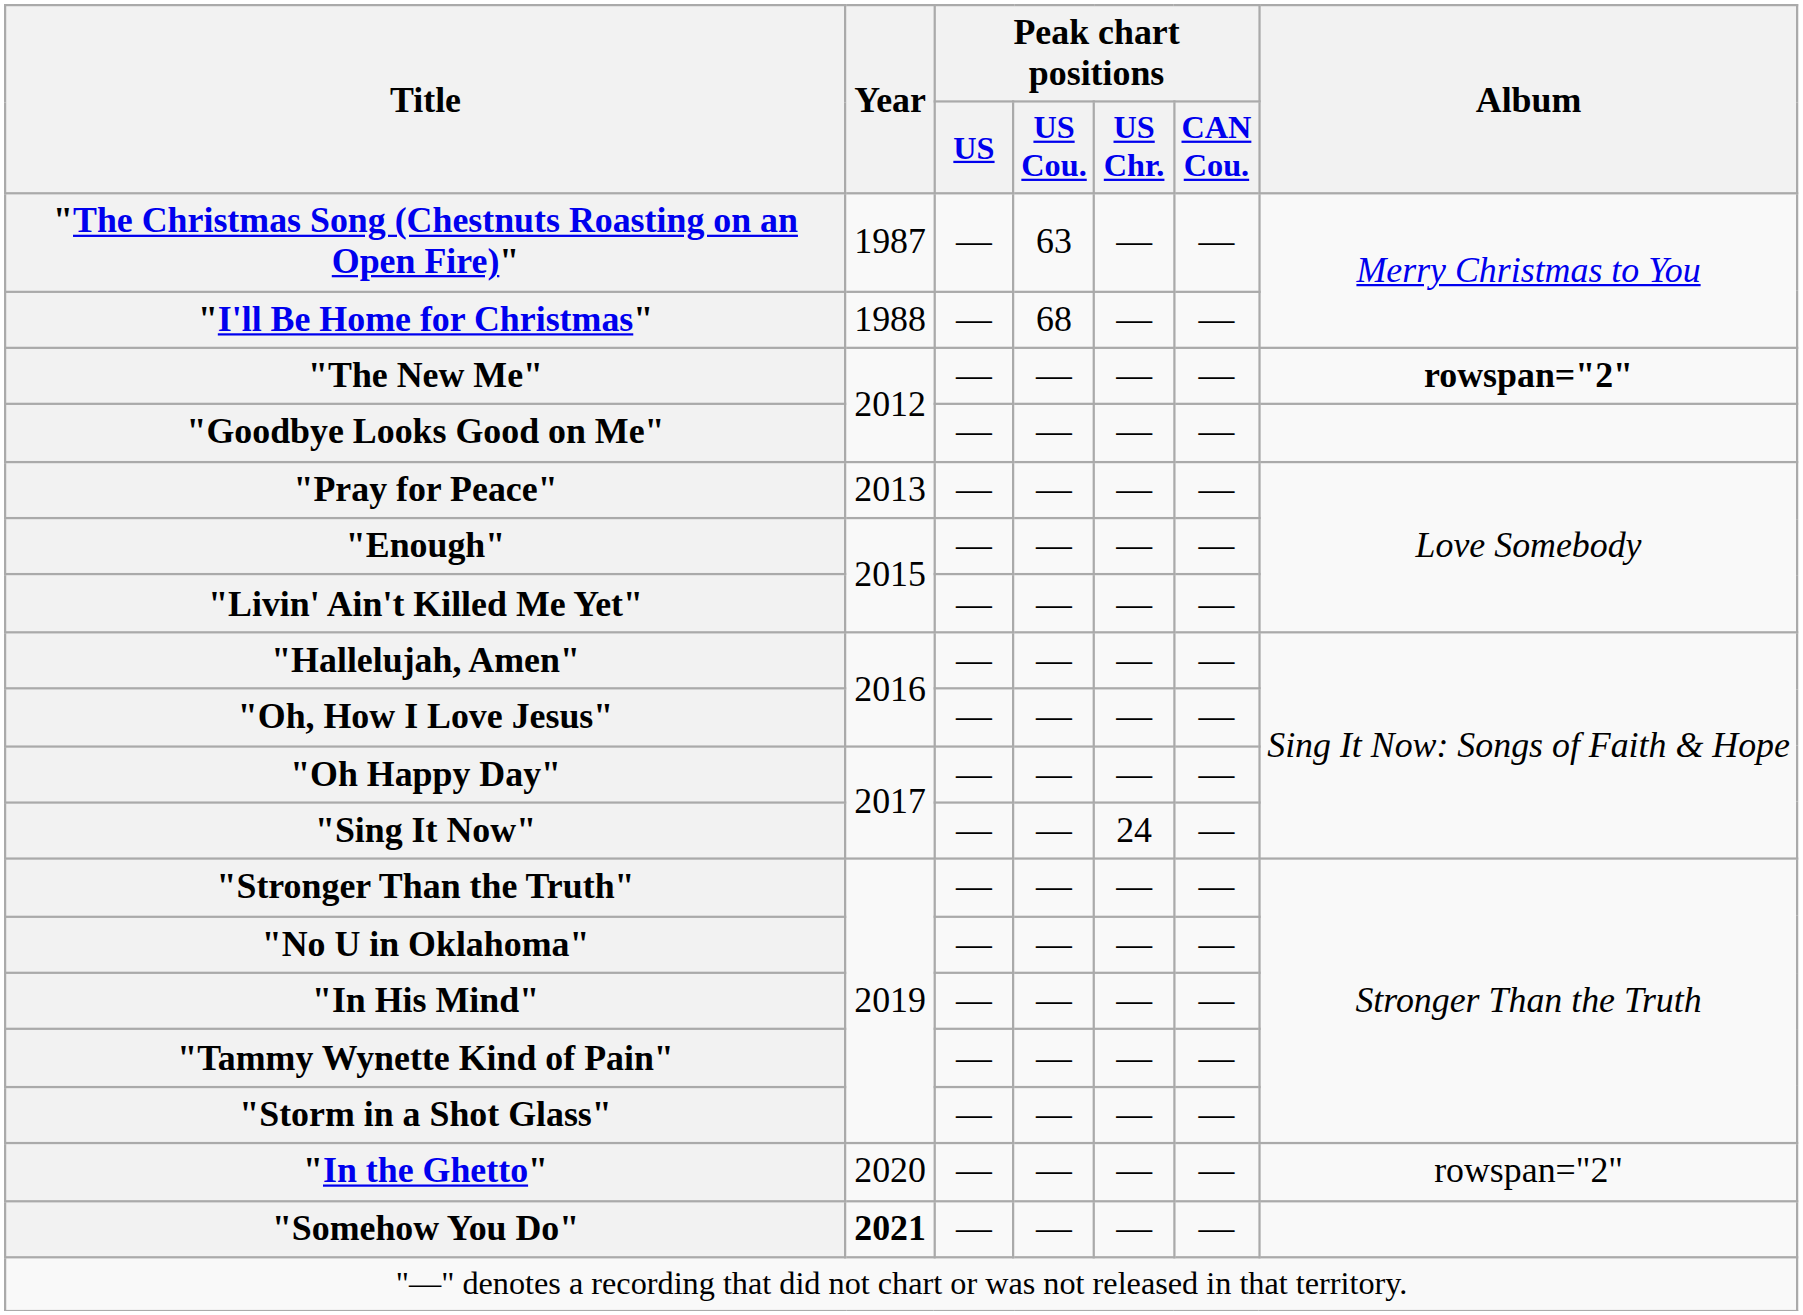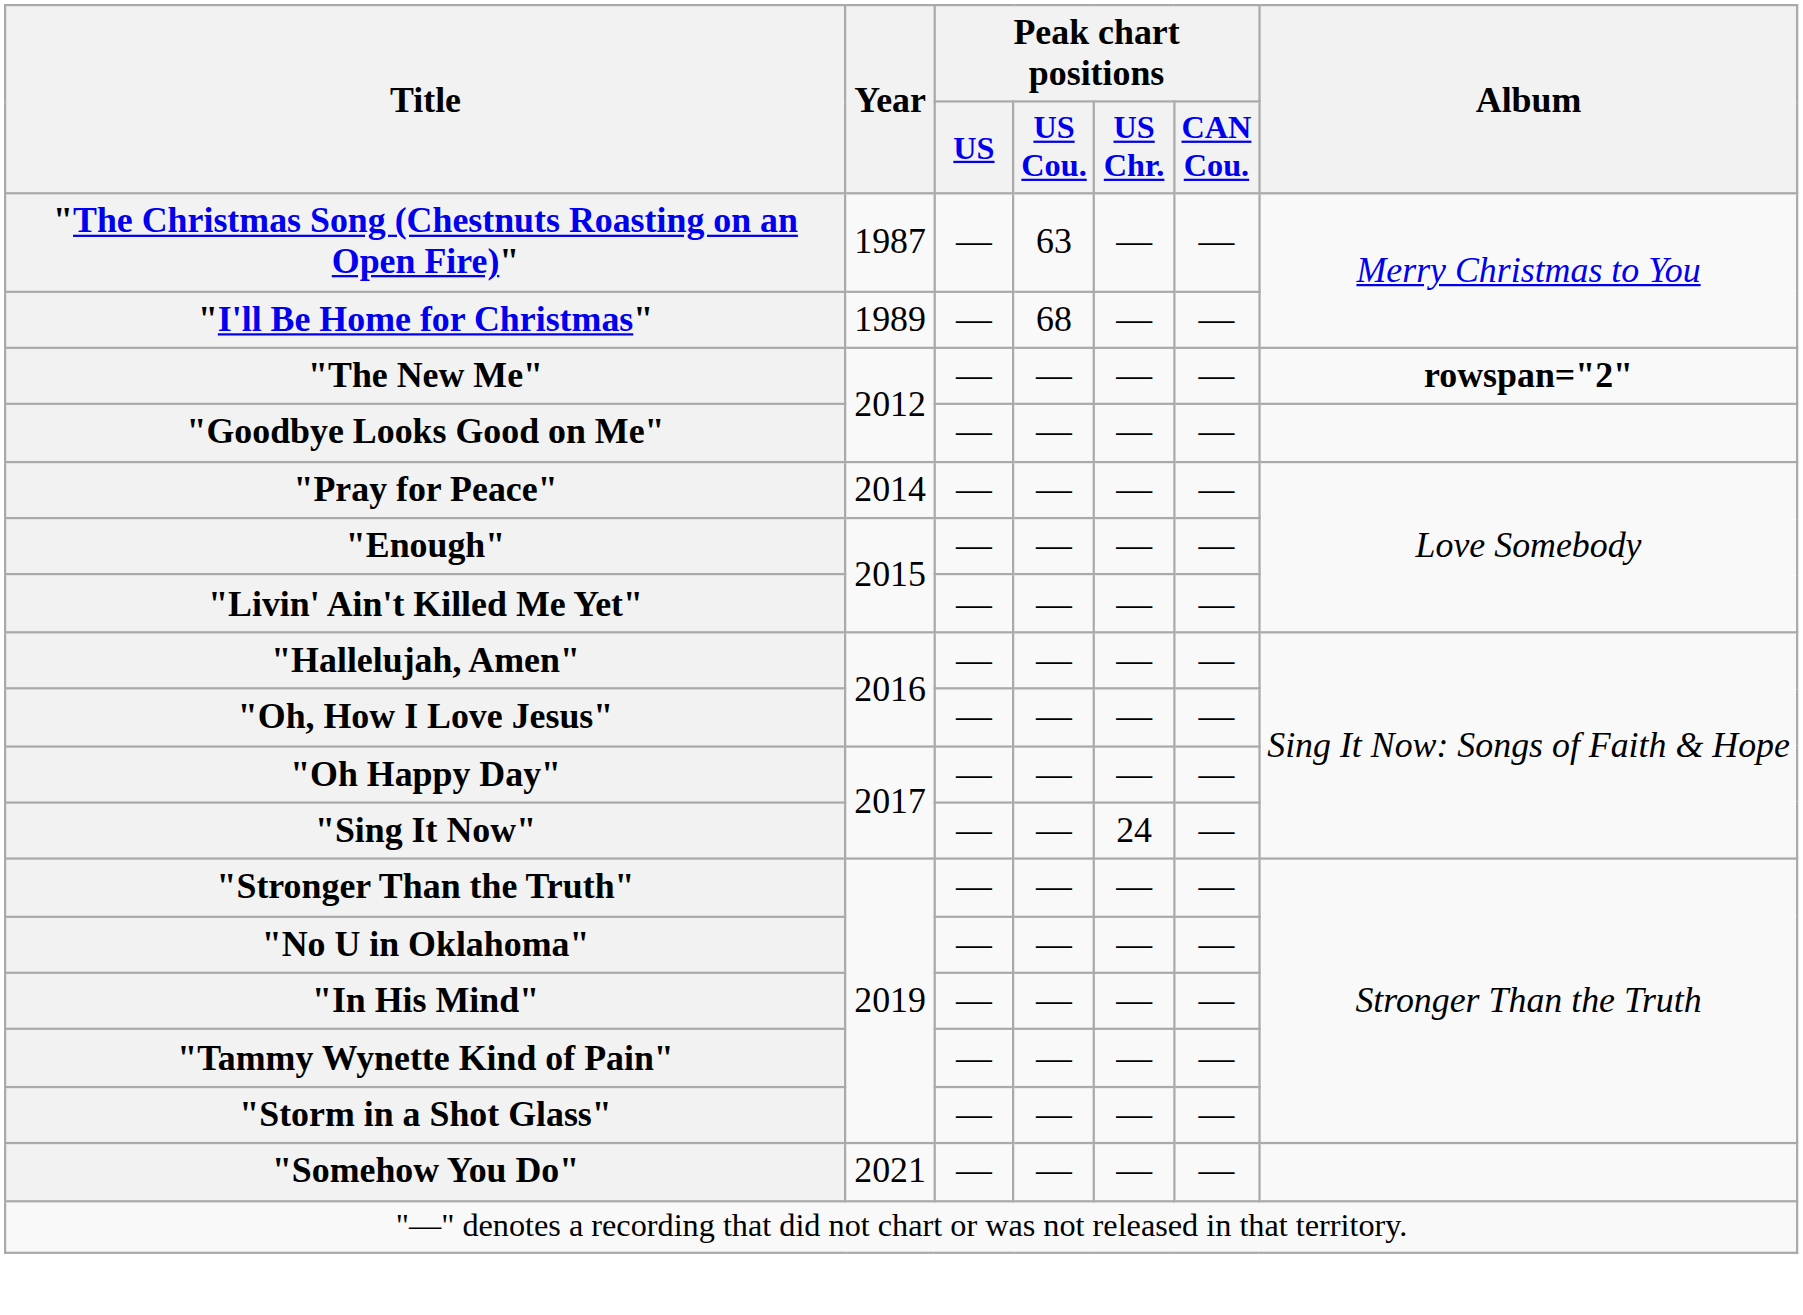(890, 318) 1988 -> (890, 318) 1989
(890, 489) 2013 -> (890, 489) 2014
- row: (426, 1171)
(890, 1227) bold -> (890, 1171) normal
